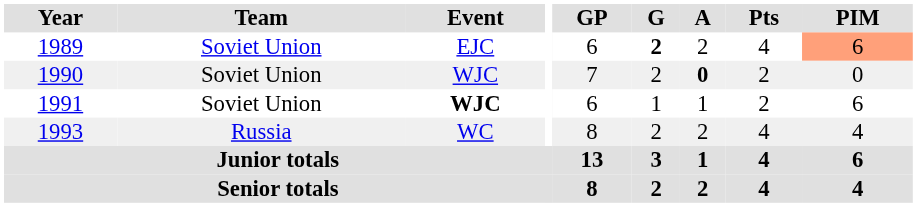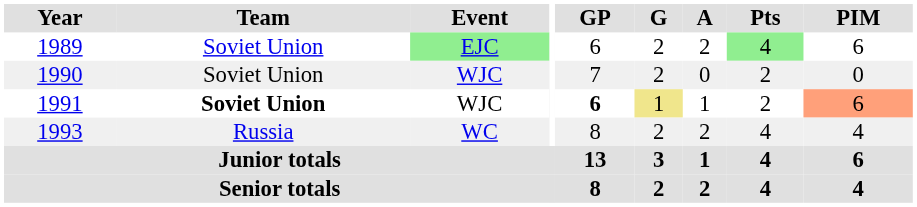(475, 46) no background -> (480, 46) lightgreen background
(656, 46) bold -> (659, 46) normal
(764, 46) no background -> (765, 46) lightgreen background
(858, 46) lightsalmon background -> (858, 46) no background
(703, 74) bold -> (705, 74) normal
(261, 103) normal -> (263, 103) bold
(475, 103) bold -> (480, 103) normal
(592, 103) normal -> (595, 103) bold
(656, 103) no background -> (659, 103) khaki background
(858, 103) no background -> (858, 103) lightsalmon background
